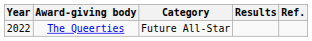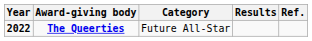(19, 29) normal -> (19, 29) bold
(86, 29) normal -> (86, 29) bold
